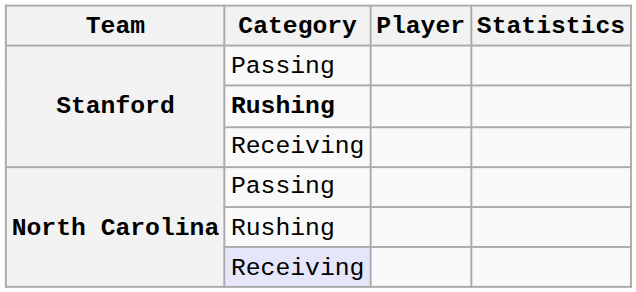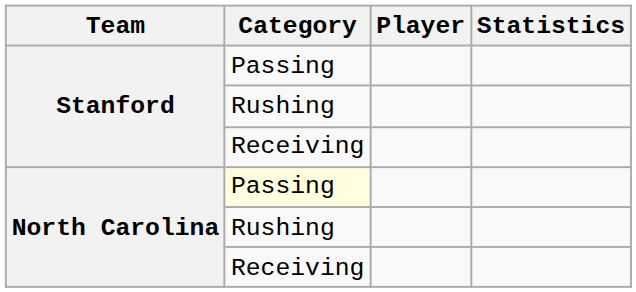(283, 106) bold -> (283, 106) normal
(283, 187) no background -> (283, 187) lightyellow background
(298, 267) lavender background -> (298, 267) no background
